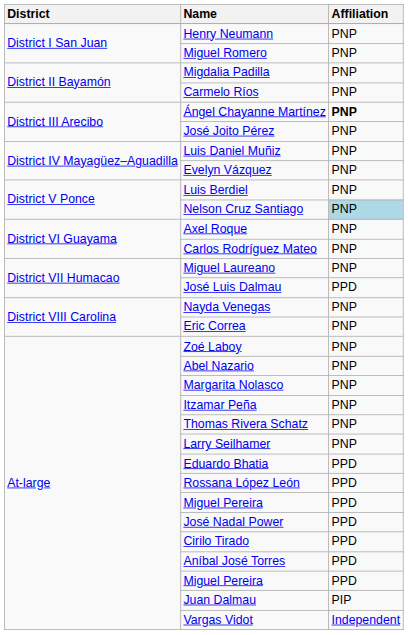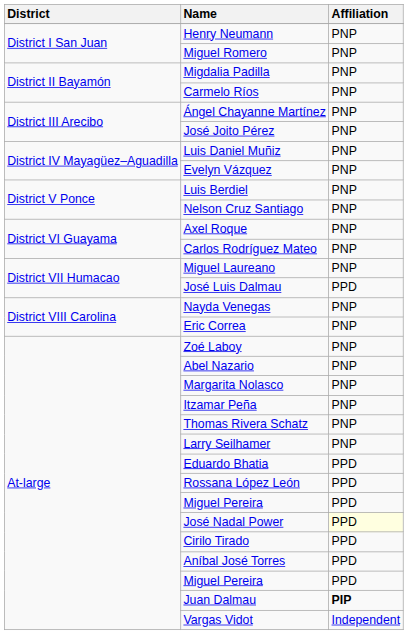(344, 111) bold -> (344, 111) normal
(344, 209) lightblue background -> (344, 209) no background
(344, 522) no background -> (344, 522) lightyellow background
(341, 600) normal -> (341, 600) bold
